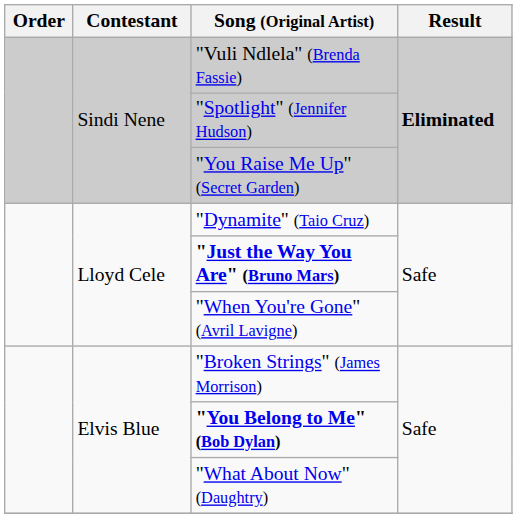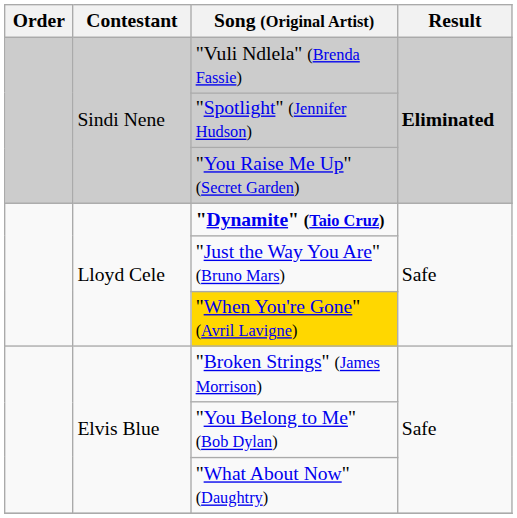(282, 219) normal -> (290, 219) bold
(274, 263) bold -> (288, 263) normal
(278, 318) no background -> (278, 318) gold background
(281, 429) bold -> (276, 429) normal
